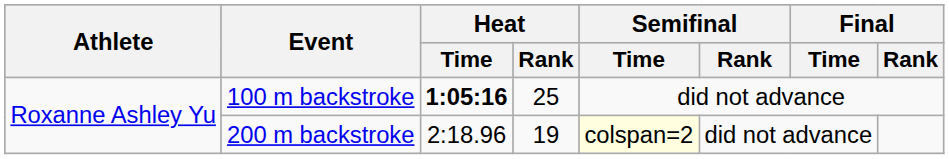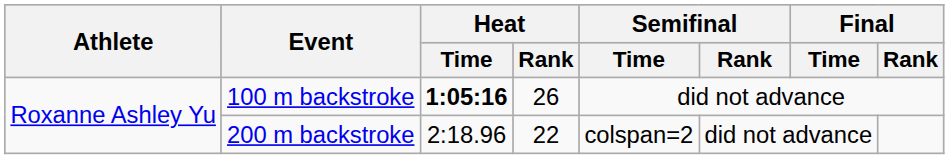(546, 97) 25 -> (546, 97) 26
(546, 134) 19 -> (546, 134) 22
(639, 134) lightyellow background -> (639, 134) no background
